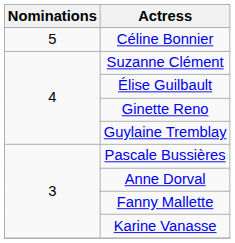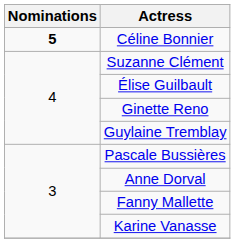(52, 39) normal -> (52, 39) bold
